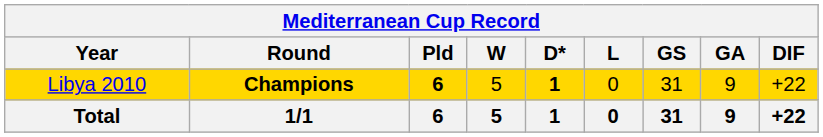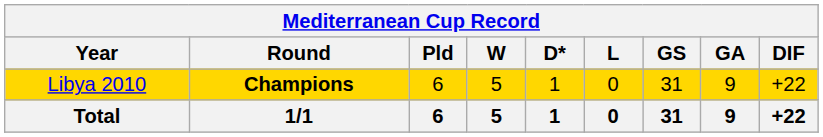(438, 85) bold -> (438, 85) normal
(555, 85) bold -> (555, 85) normal
